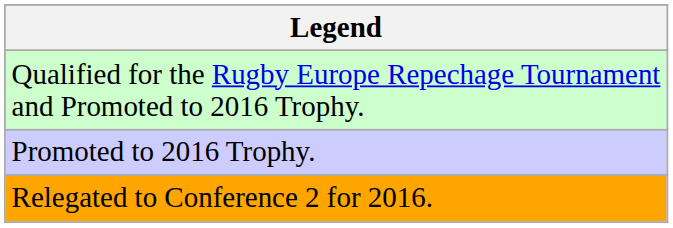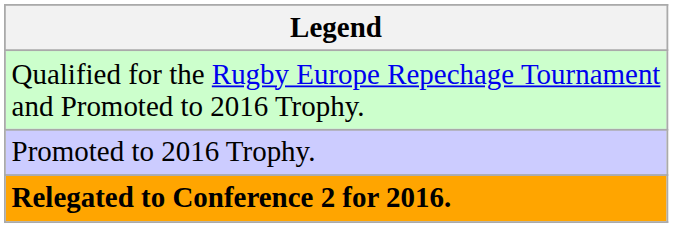(222, 197) normal -> (231, 197) bold
